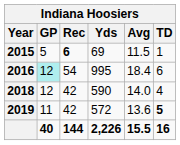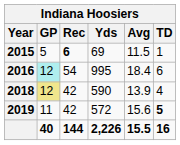(47, 91) no background -> (47, 91) khaki background
(139, 91) 14.0 -> (139, 91) 13.9
(139, 110) 13.6 -> (139, 110) 15.6
